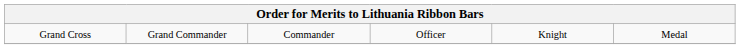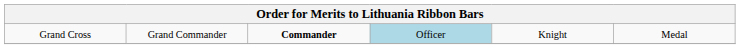(309, 34) normal -> (309, 33) bold
(431, 34) no background -> (431, 34) lightblue background
